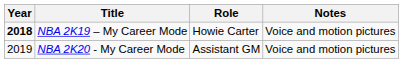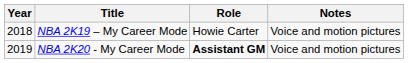(20, 31) bold -> (20, 31) normal
(226, 49) normal -> (229, 49) bold
